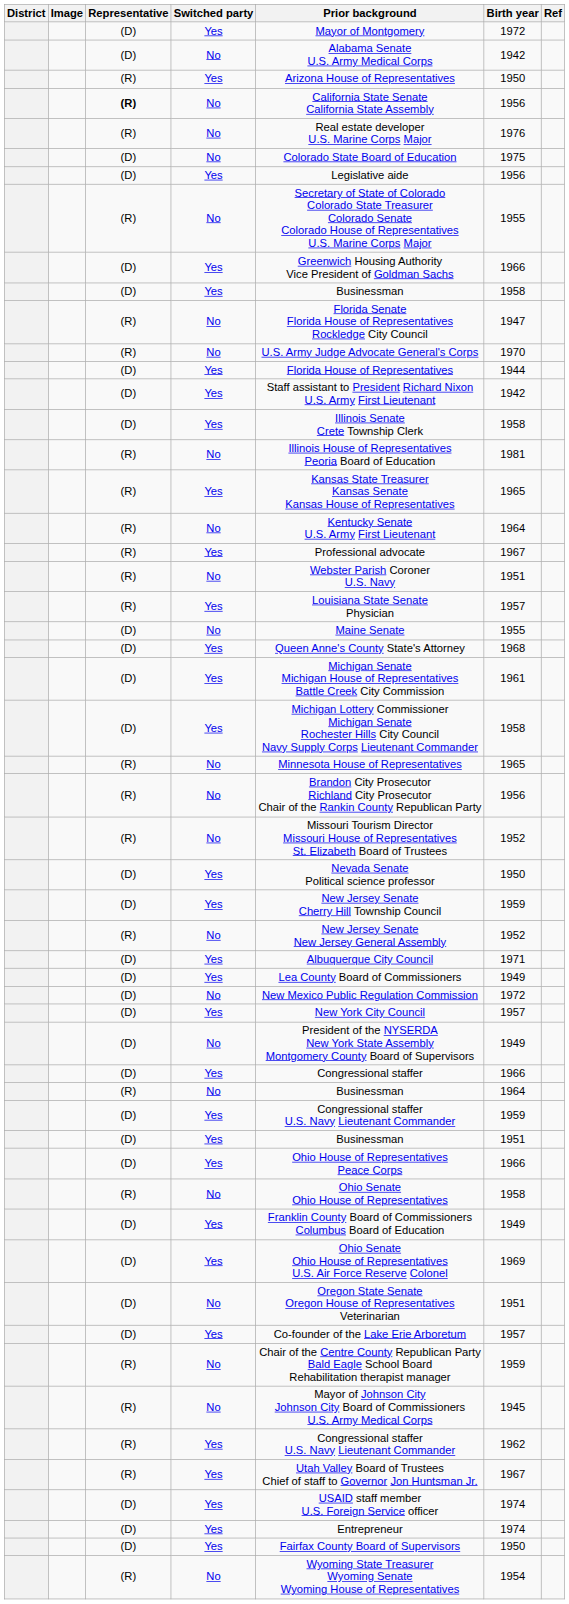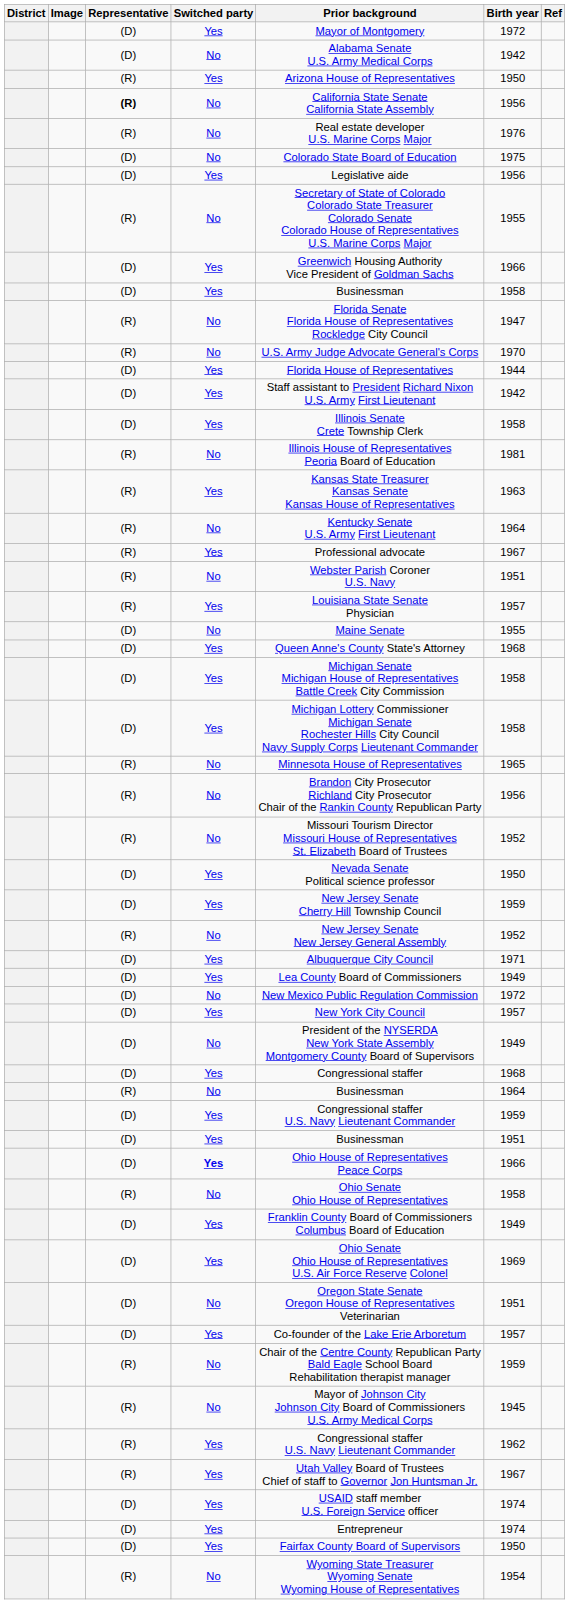(513, 491) 1965 -> (513, 491) 1963
(513, 679) 1961 -> (513, 679) 1958
(513, 1073) 1966 -> (513, 1073) 1968
(214, 1163) normal -> (214, 1163) bold
